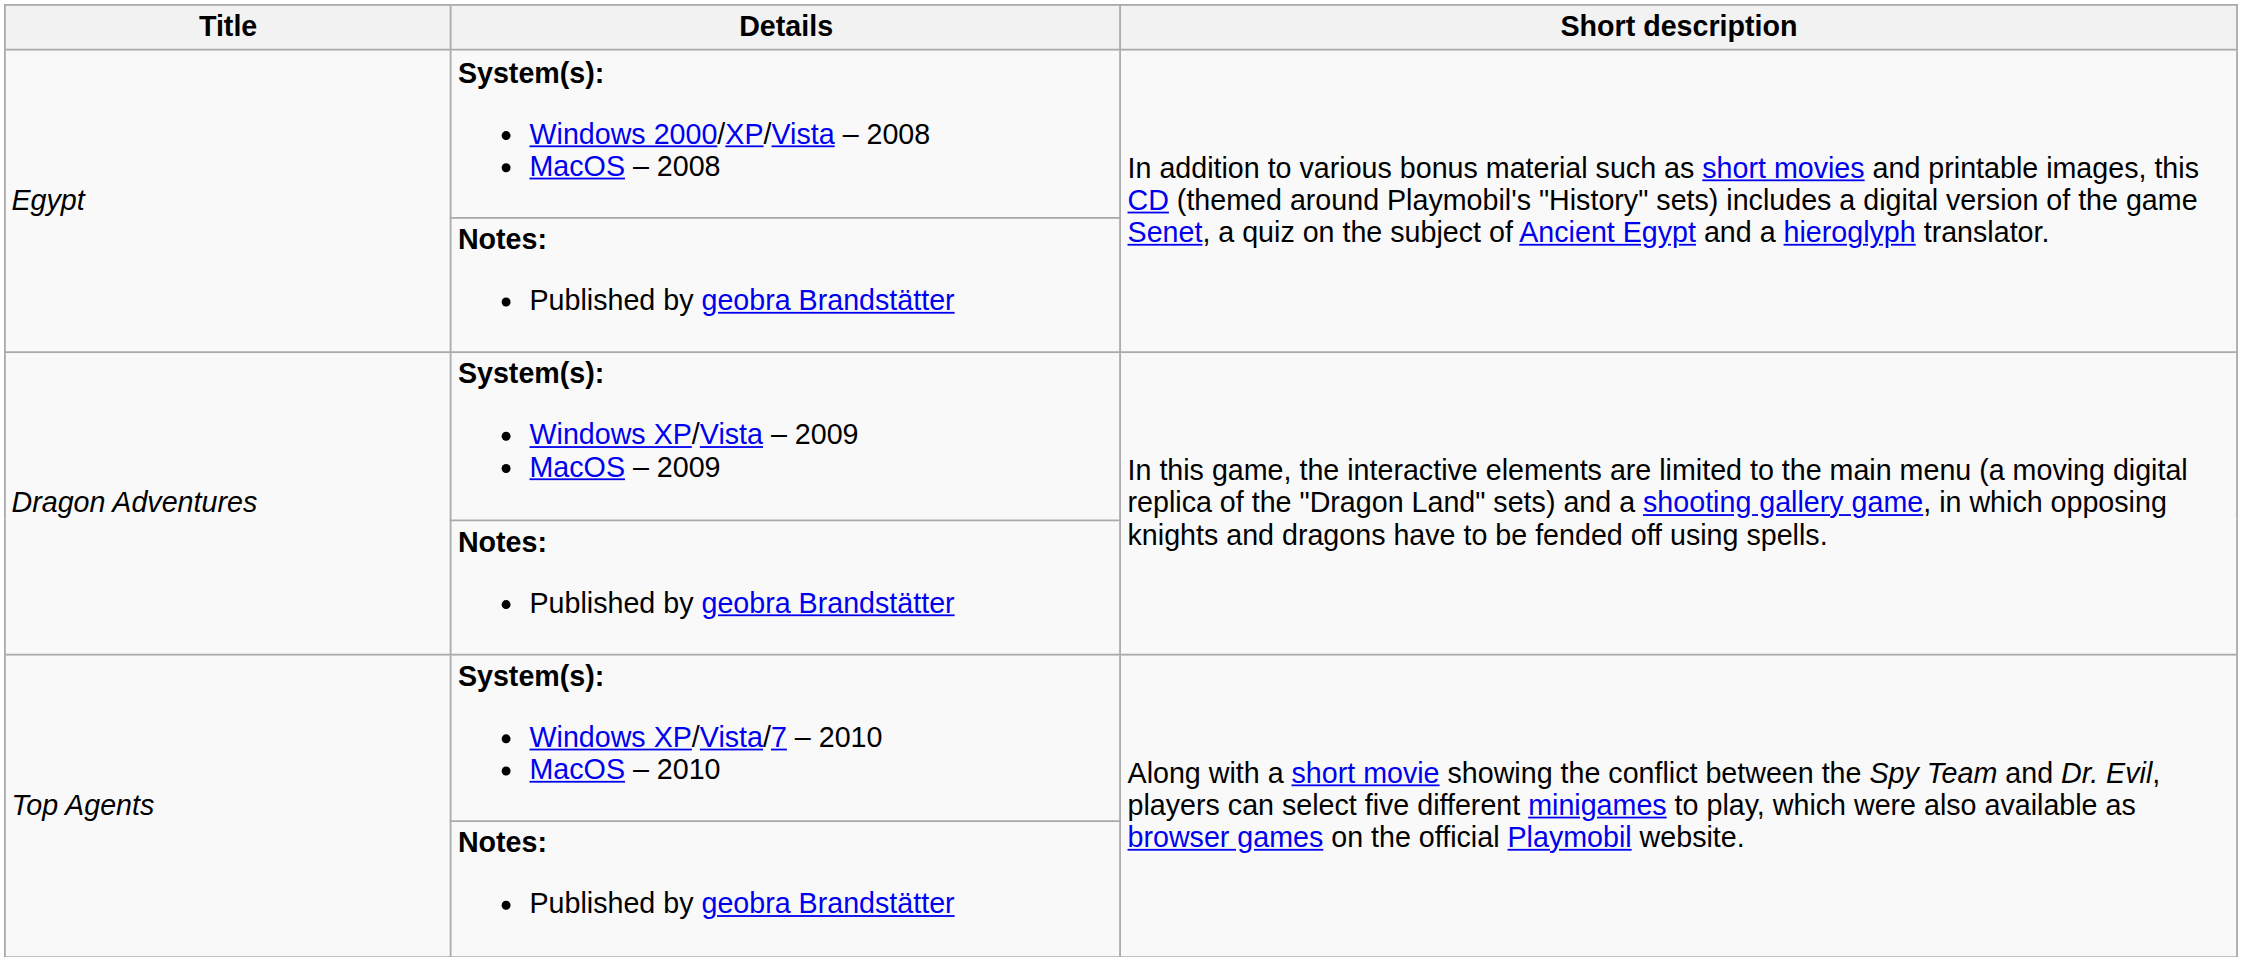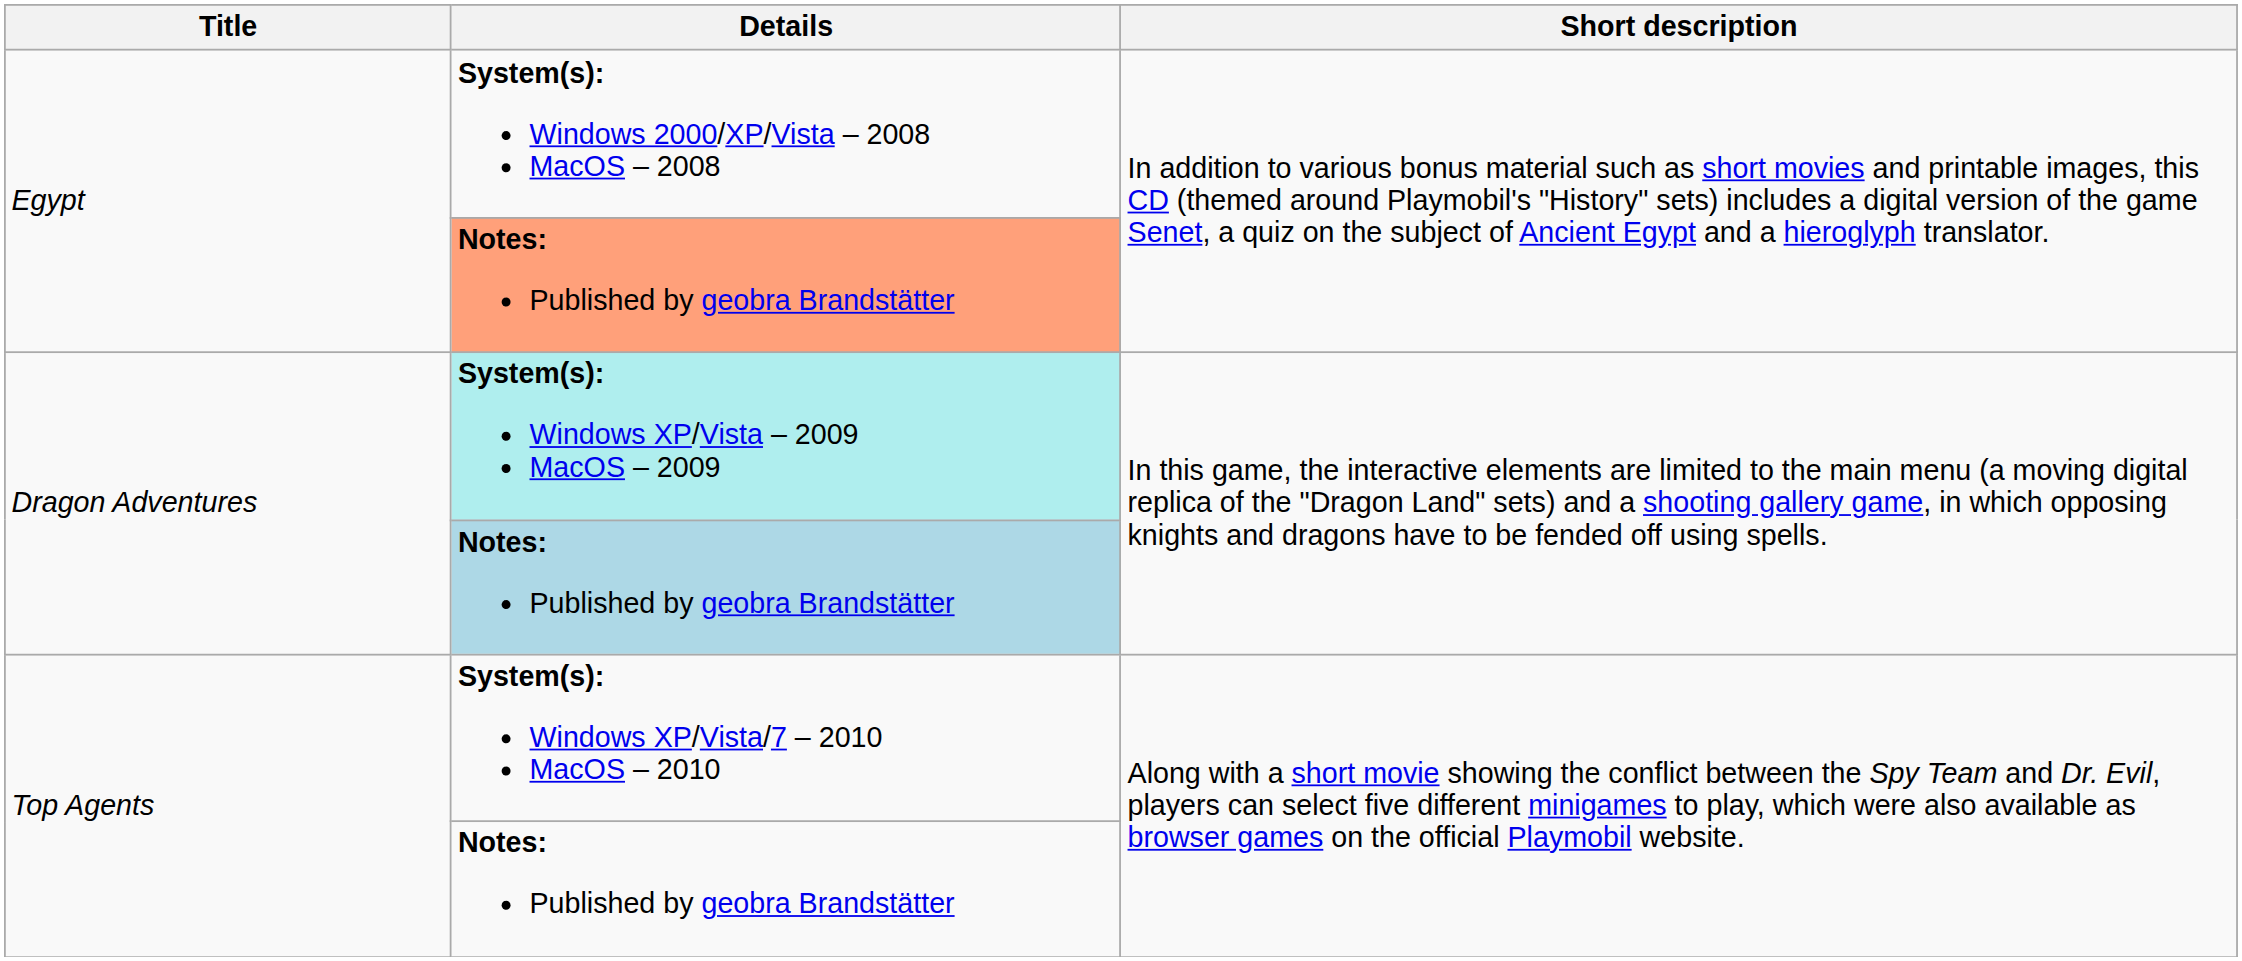(786, 271) no background -> (786, 271) lightsalmon background
(786, 422) no background -> (786, 422) paleturquoise background
(786, 573) no background -> (786, 573) lightblue background
